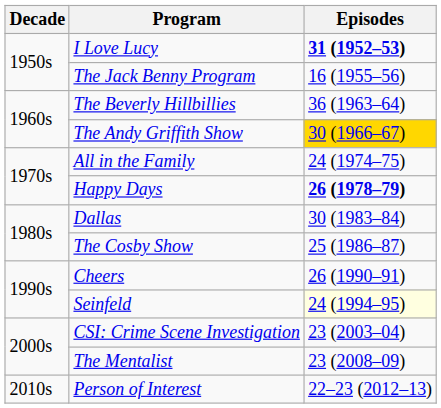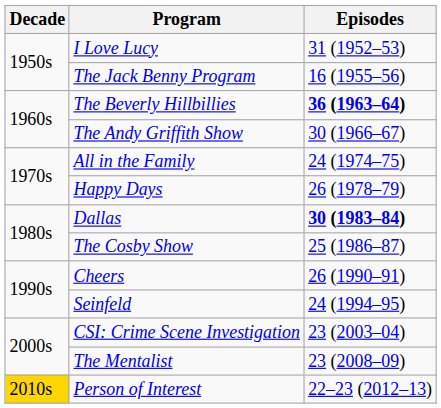(357, 48) bold -> (357, 48) normal
(357, 104) normal -> (357, 104) bold
(357, 133) gold background -> (357, 133) no background
(357, 190) bold -> (357, 190) normal
(357, 218) normal -> (357, 218) bold
(357, 303) lightyellow background -> (357, 303) no background
(31, 389) no background -> (31, 389) gold background
